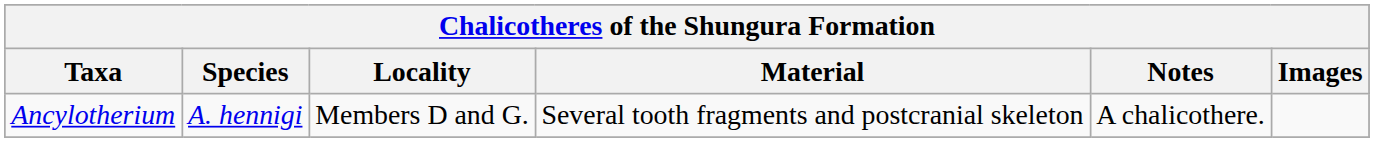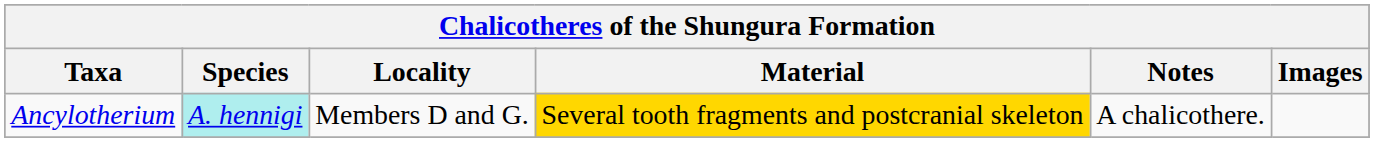(245, 114) no background -> (245, 114) paleturquoise background
(813, 114) no background -> (813, 114) gold background
